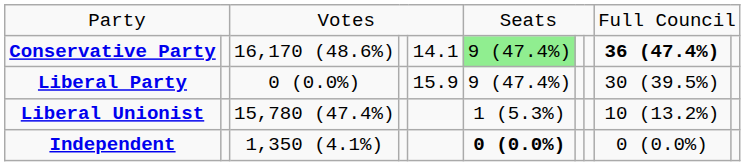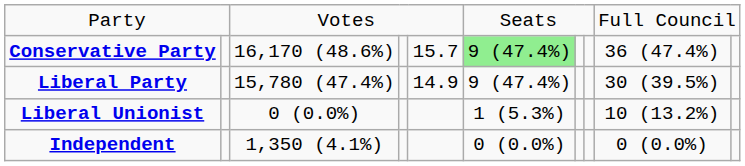(436, 51) 14.1 -> (436, 51) 15.7
(662, 51) bold -> (662, 51) normal
(314, 83) 0 (0.0%) -> (314, 83) 15,780 (47.4%)
(436, 83) 15.9 -> (436, 83) 14.9
(314, 114) 15,780 (47.4%) -> (314, 114) 0 (0.0%)
(519, 145) bold -> (519, 145) normal
